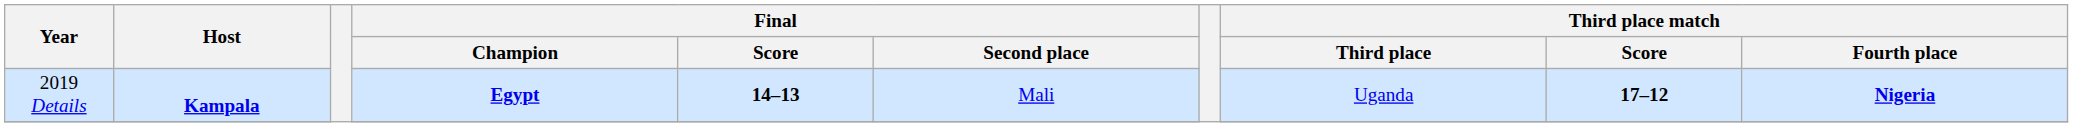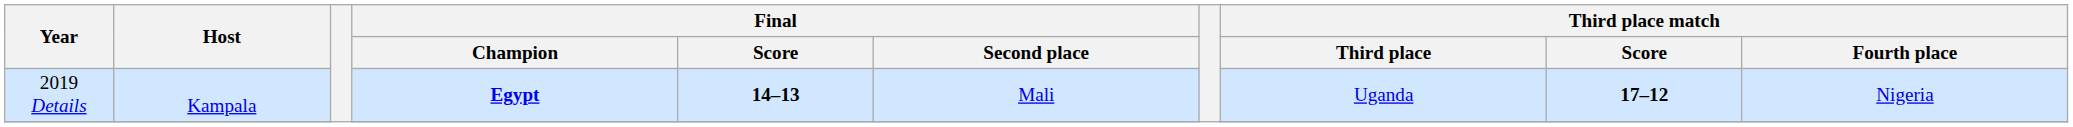(222, 106) bold -> (222, 106) normal
(1905, 95) bold -> (1905, 95) normal
